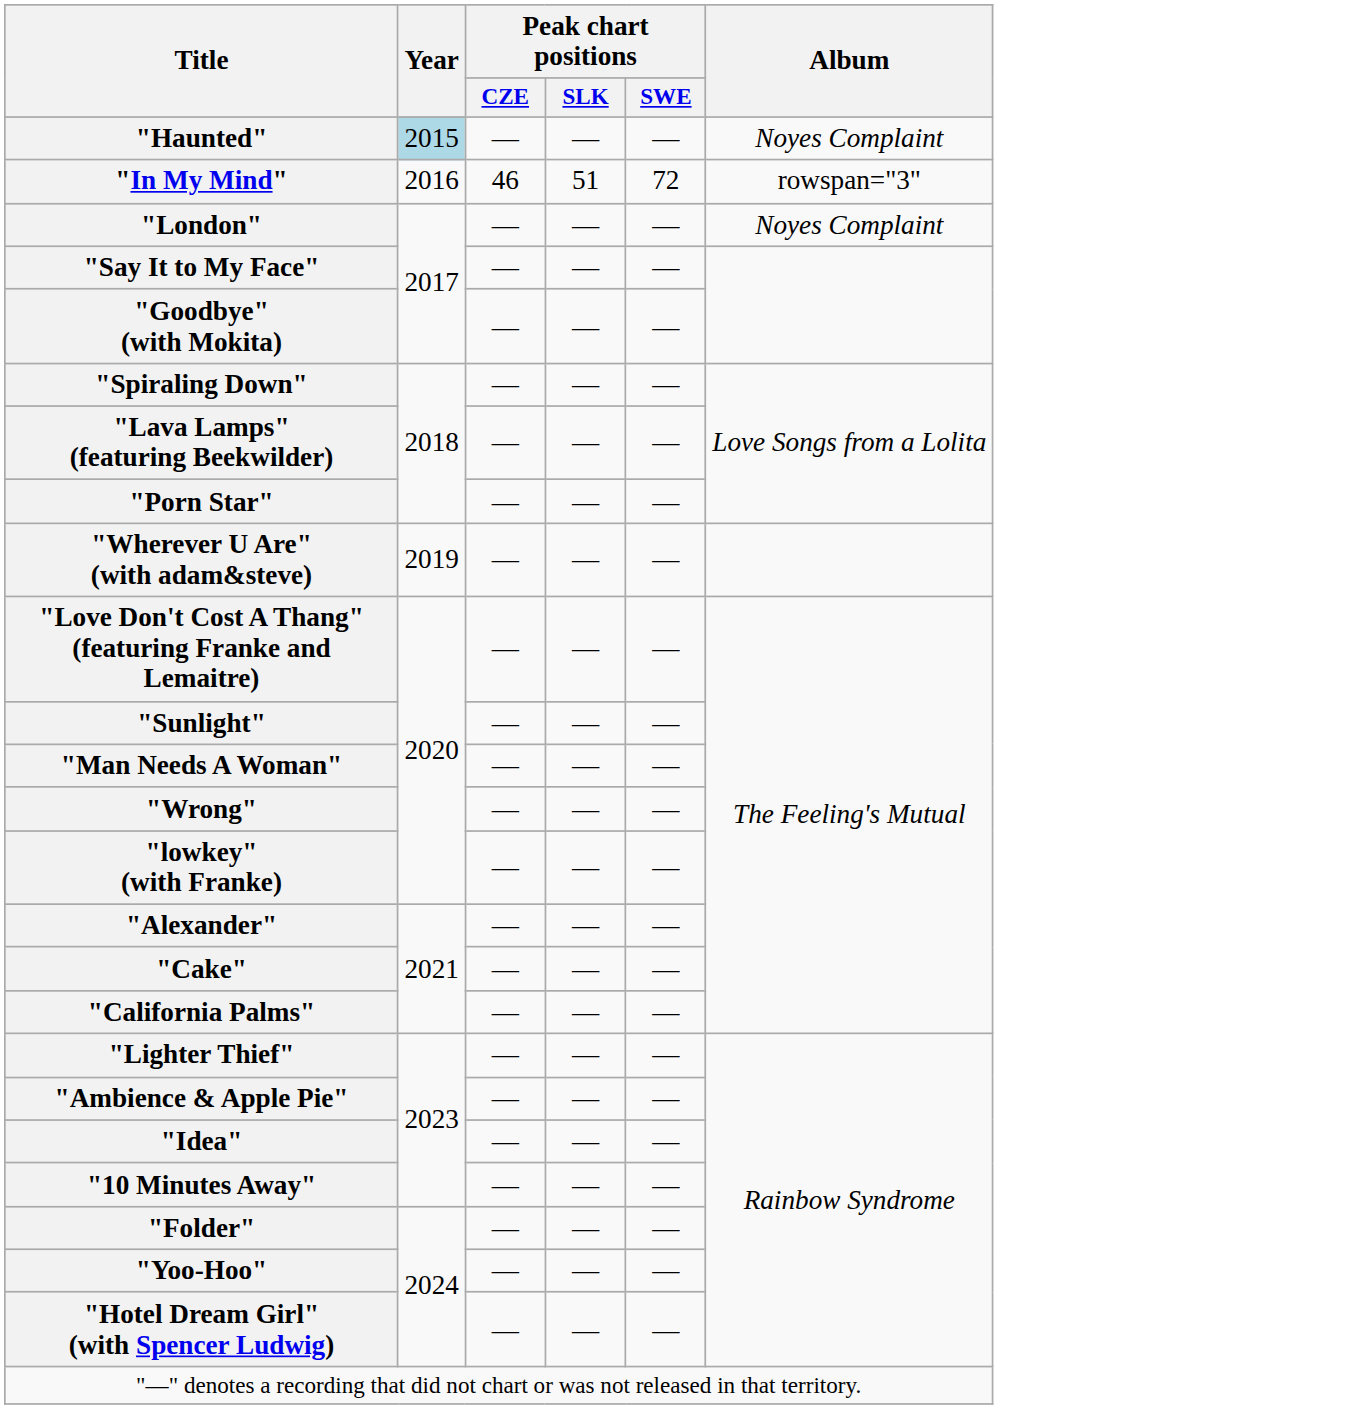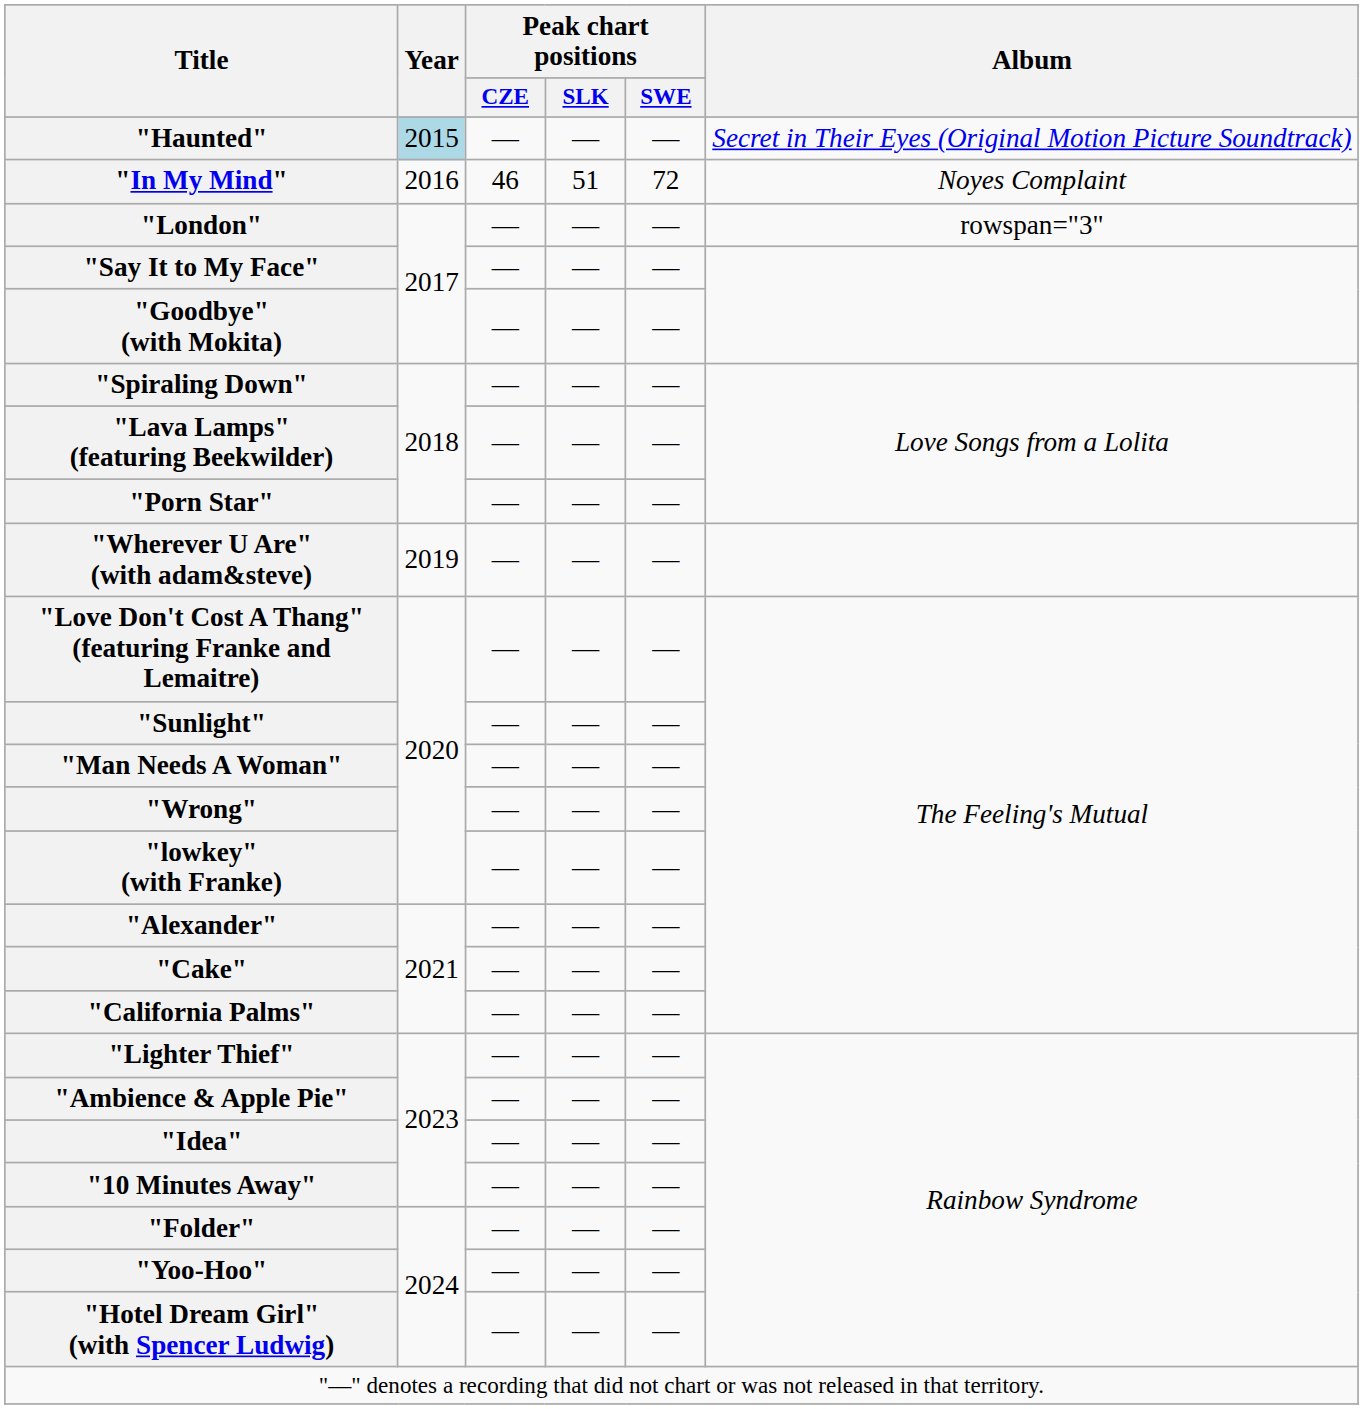(849, 137) Noyes Complaint -> (1032, 137) Secret in Their Eyes (Original Motion Picture Soundtrack)
(849, 181) rowspan="3" -> (1032, 181) Noyes Complaint
(849, 224) Noyes Complaint -> (1032, 224) rowspan="3"
